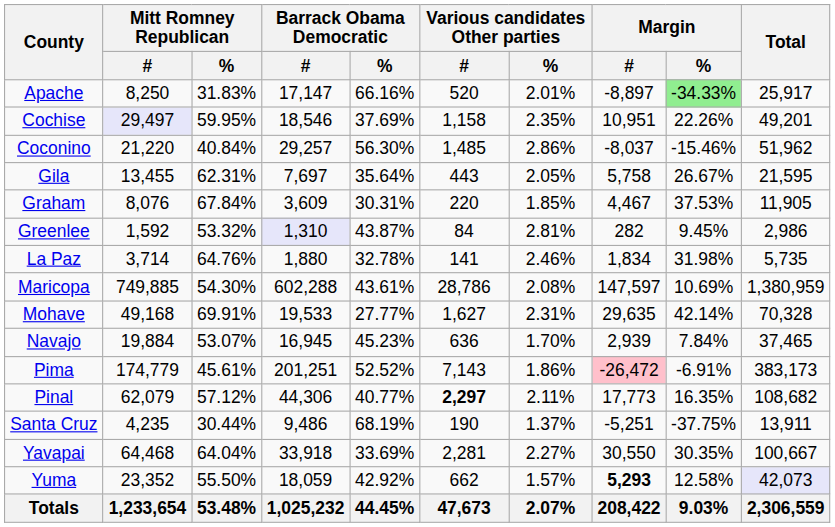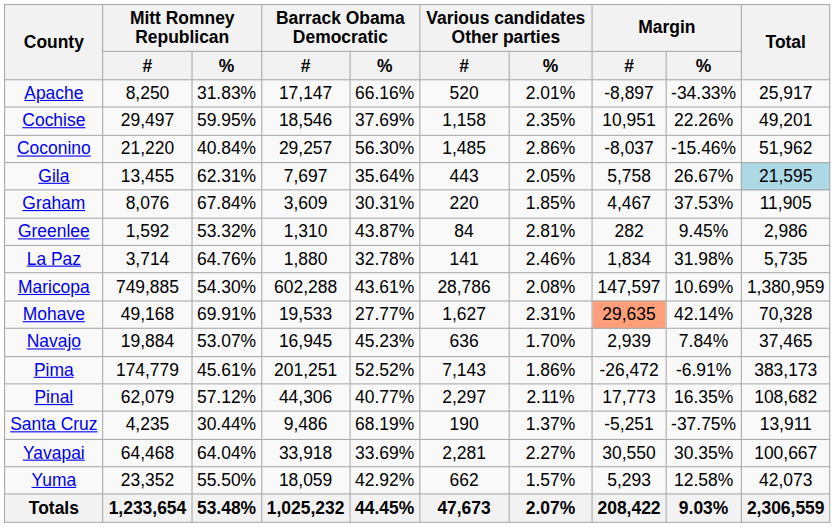(704, 93) lightgreen background -> (704, 93) no background
(147, 120) lavender background -> (147, 120) no background
(786, 176) no background -> (786, 176) lightblue background
(306, 231) lavender background -> (306, 231) no background
(629, 314) no background -> (629, 314) lightsalmon background
(629, 369) pink background -> (629, 369) no background
(464, 397) bold -> (464, 397) normal
(629, 480) bold -> (629, 480) normal
(786, 480) lavender background -> (786, 480) no background
